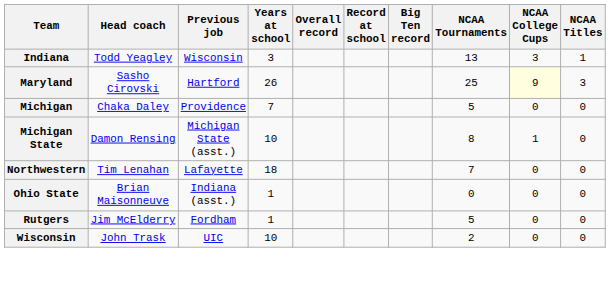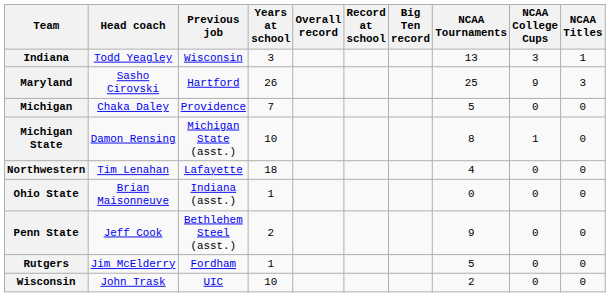(535, 82) lightyellow background -> (535, 82) no background
(471, 170) 7 -> (471, 170) 4
+ row: (46, 232)
